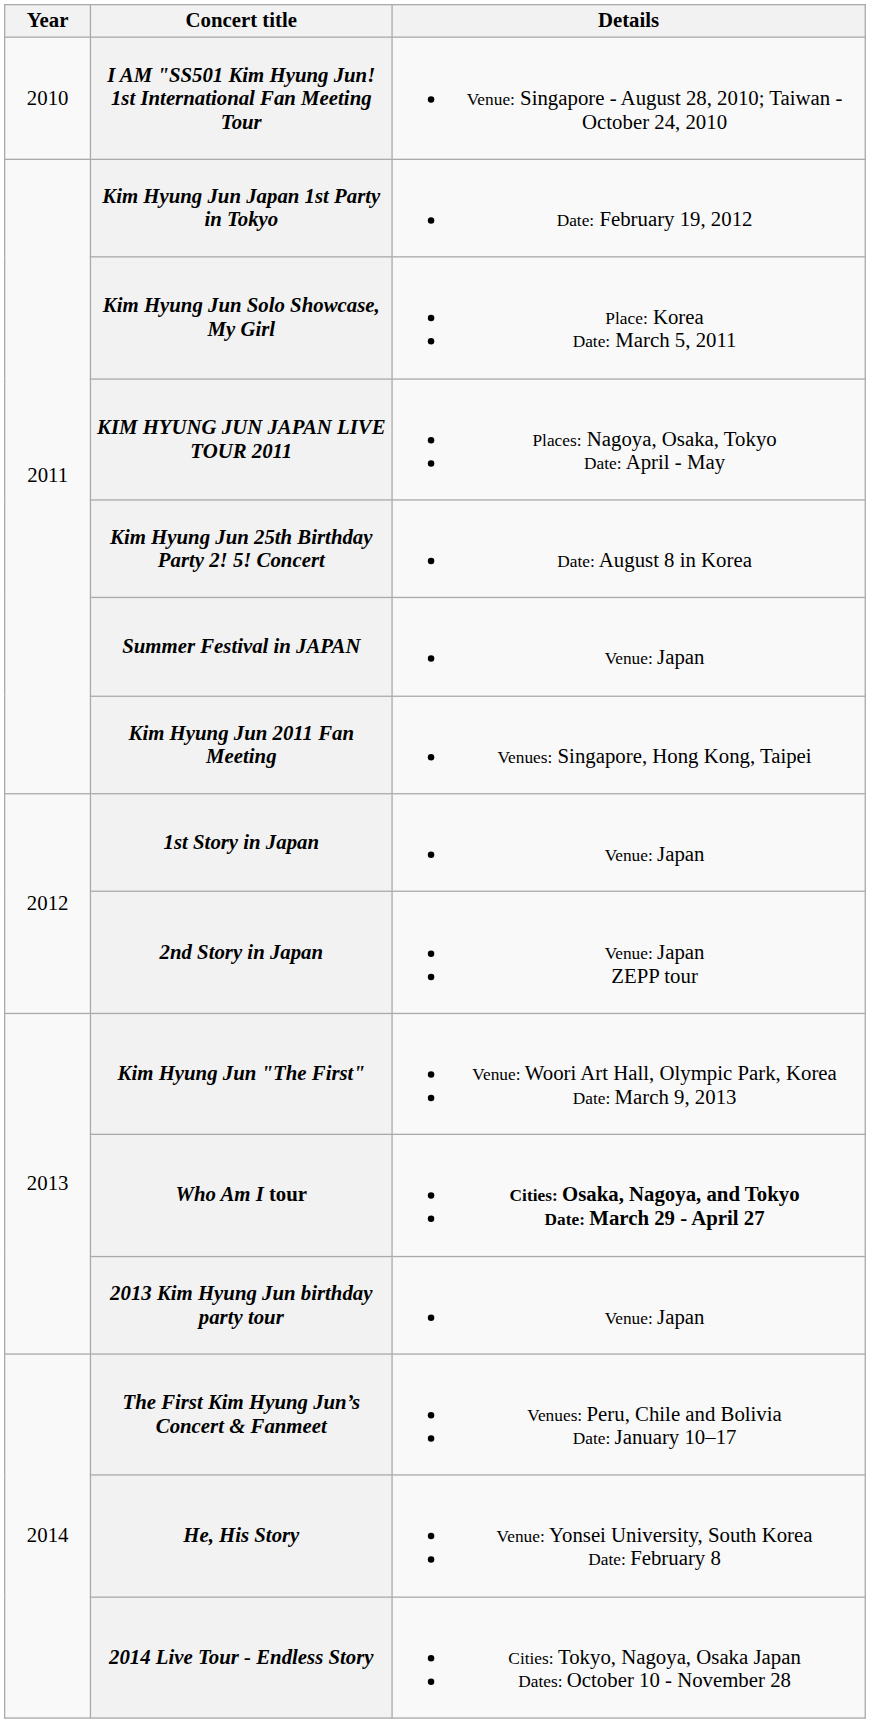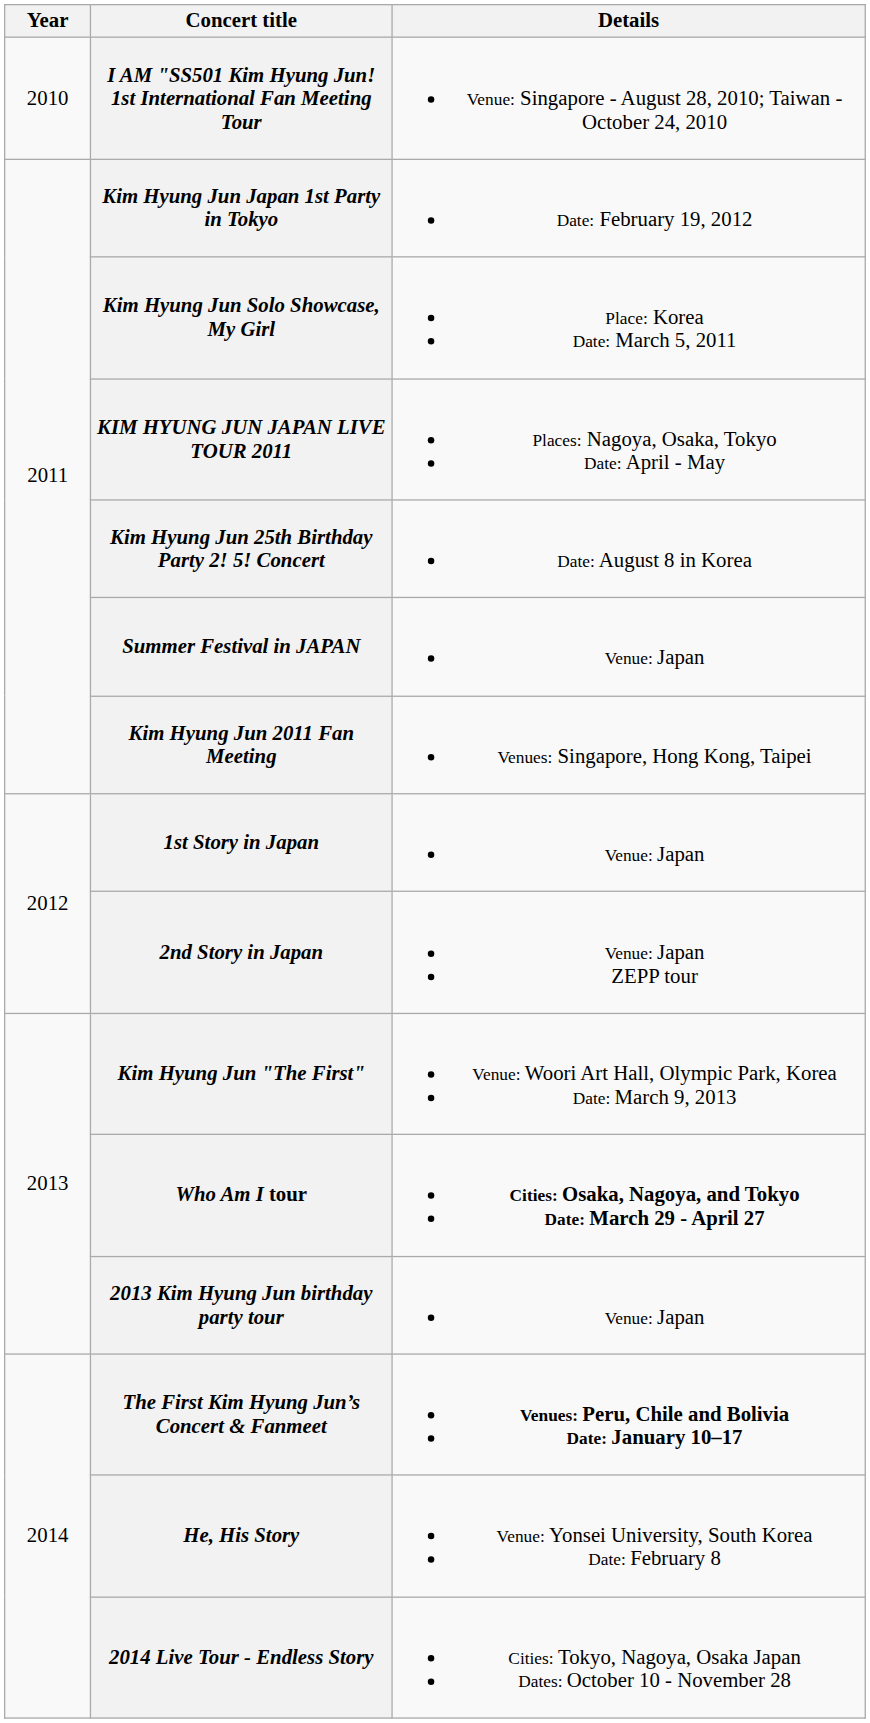(629, 1426) normal -> (629, 1426) bold
